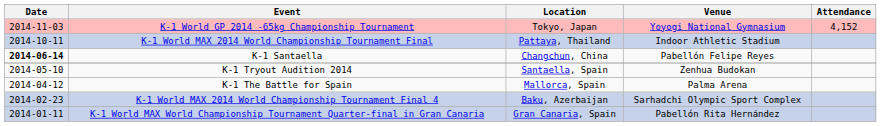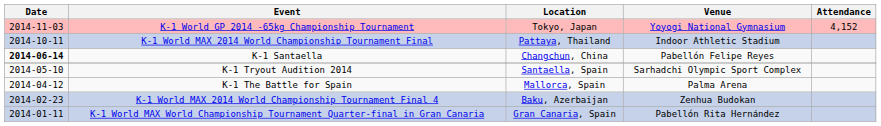(718, 70) Zenhua Budokan -> (718, 70) Sarhadchi Olympic Sport Complex
(718, 99) Sarhadchi Olympic Sport Complex -> (718, 99) Zenhua Budokan
